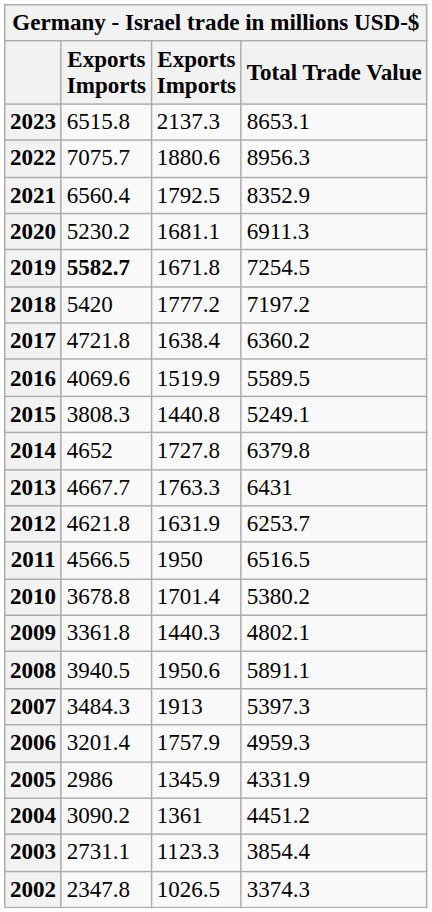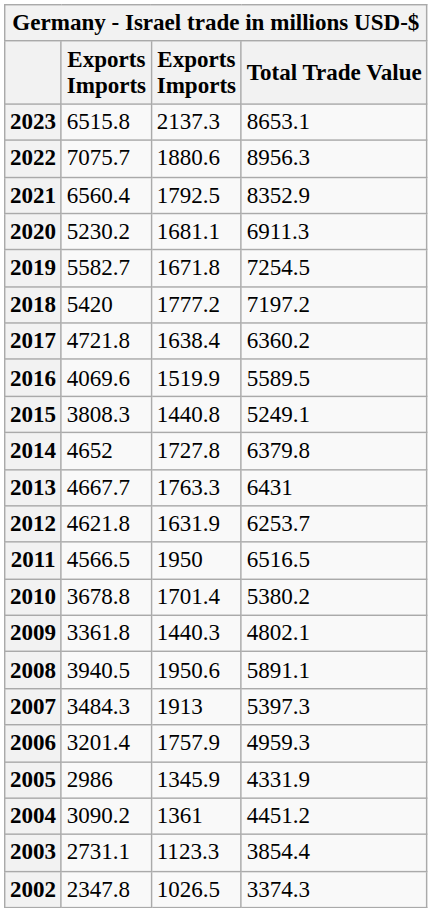(98, 267) bold -> (98, 267) normal
